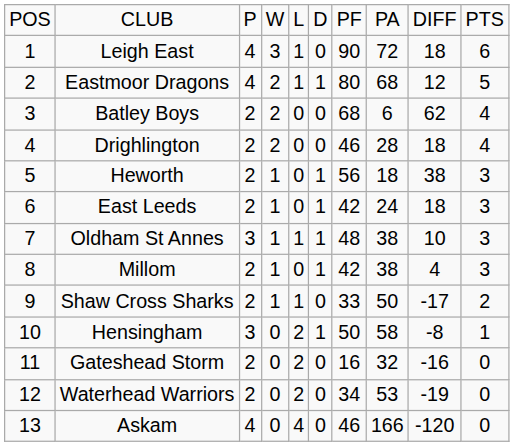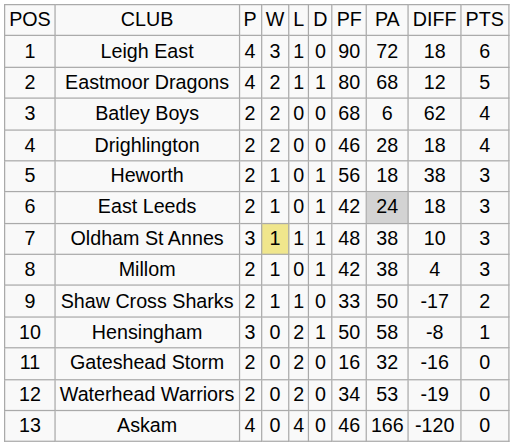(387, 207) no background -> (387, 207) lightgrey background
(275, 238) no background -> (275, 238) khaki background
